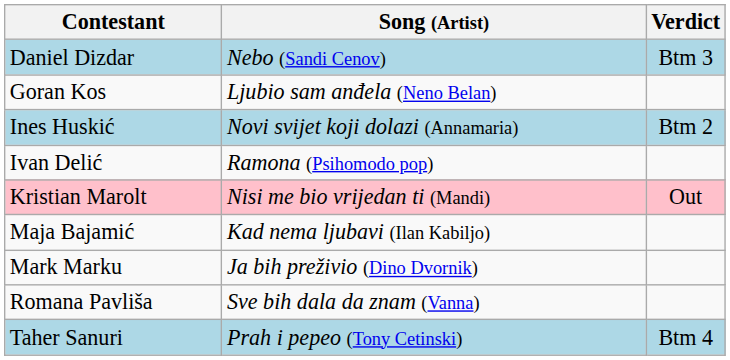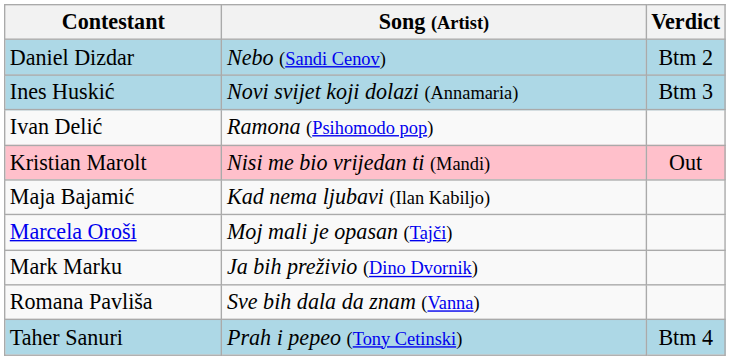(686, 57) Btm 3 -> (686, 57) Btm 2
- row: (58, 92)
(686, 127) Btm 2 -> (686, 92) Btm 3
+ row: (73, 232)
